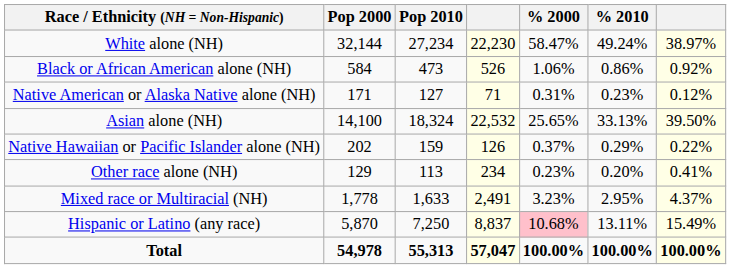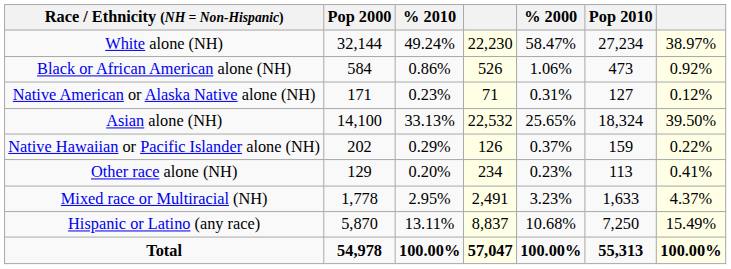columns swapped: (431, 17) <-> (622, 17)
(553, 224) pink background -> (551, 224) no background
